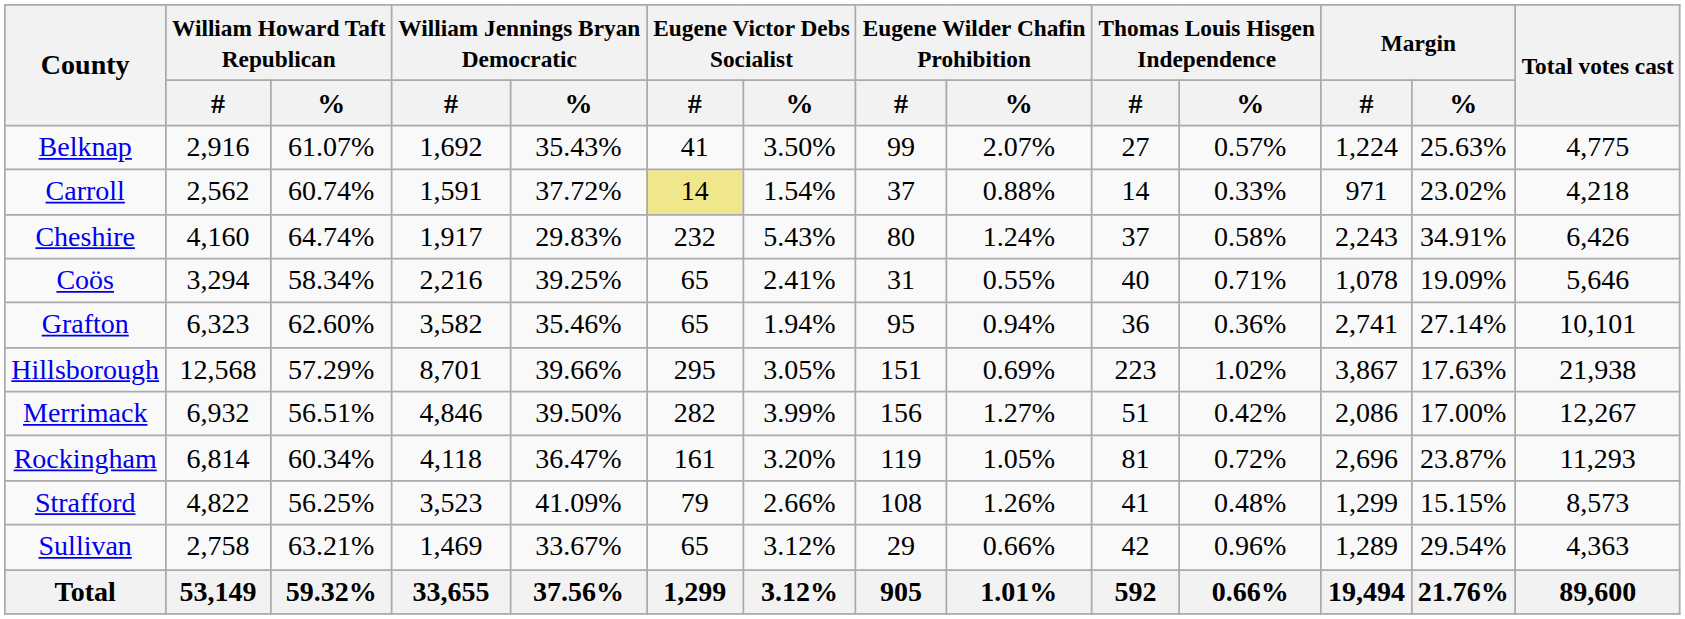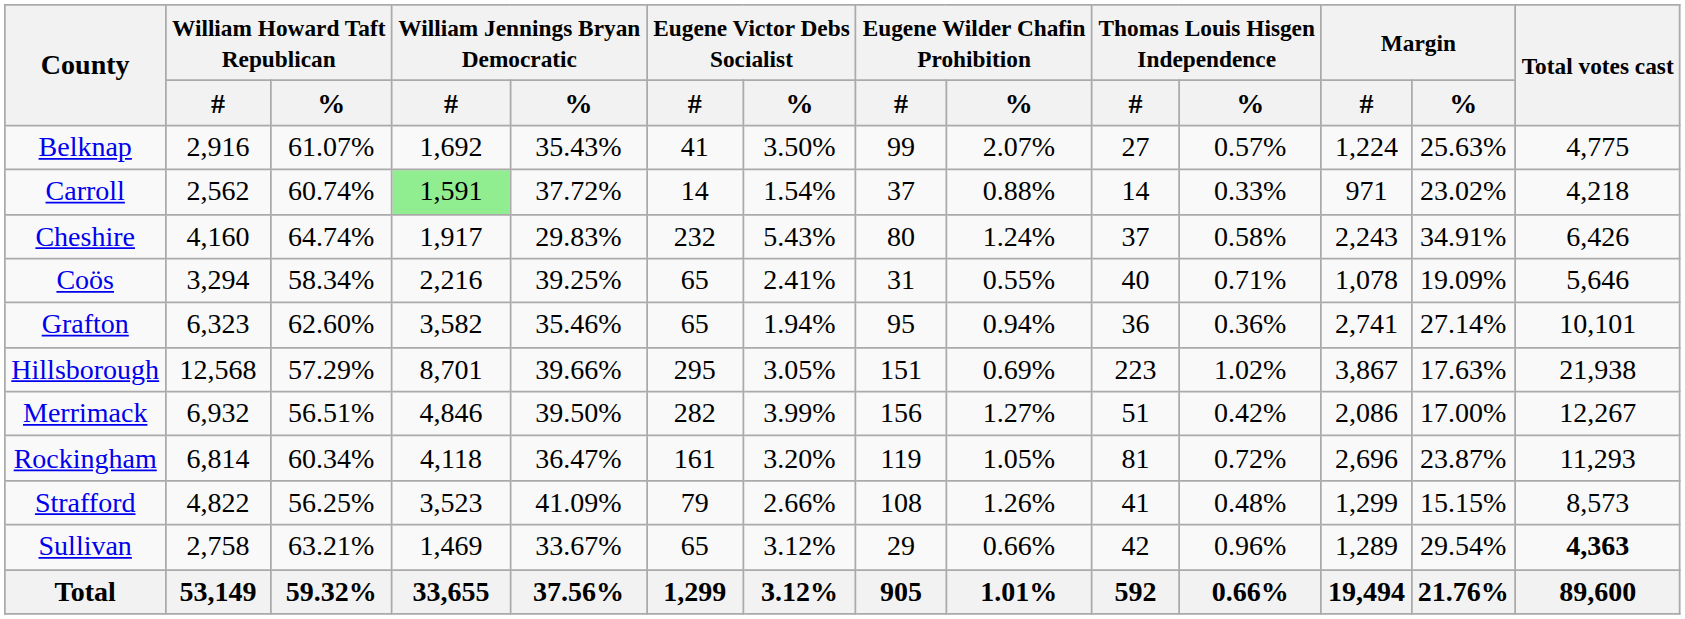(451, 191) no background -> (451, 191) lightgreen background
(695, 191) khaki background -> (695, 191) no background
(1598, 546) normal -> (1598, 546) bold
